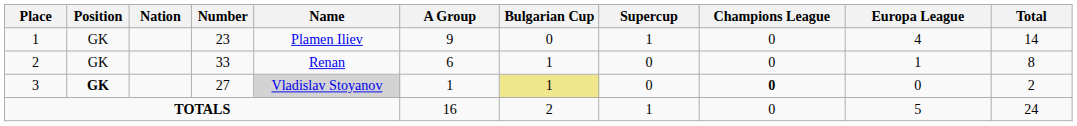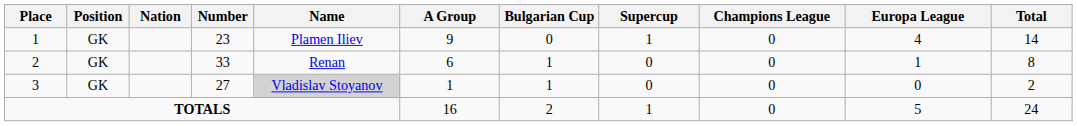(98, 86) bold -> (98, 86) normal
(549, 86) khaki background -> (549, 86) no background
(772, 86) bold -> (772, 86) normal
